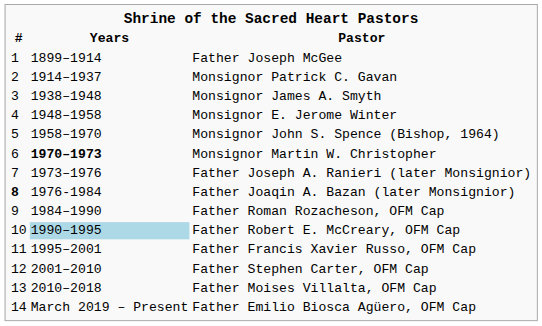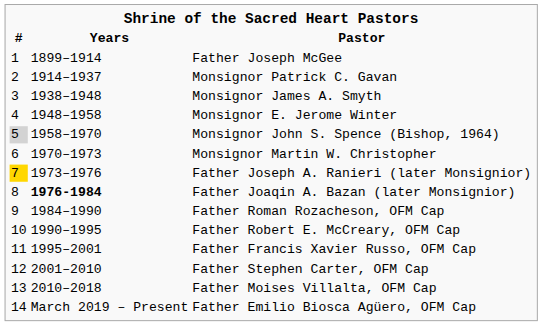(15, 134) no background -> (15, 134) lightgrey background
(66, 154) bold -> (66, 154) normal
(15, 173) no background -> (15, 173) gold background
(15, 192) bold -> (15, 192) normal
(66, 192) normal -> (66, 192) bold
(66, 230) lightblue background -> (66, 230) no background
